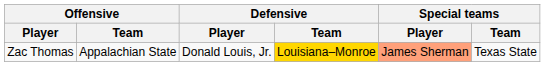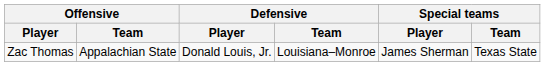(326, 52) gold background -> (326, 52) no background
(425, 52) lightsalmon background -> (425, 52) no background
